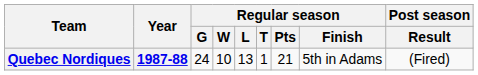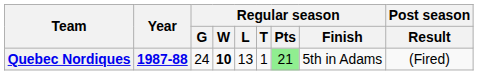(224, 59) normal -> (224, 59) bold
(285, 59) no background -> (285, 59) lightgreen background
